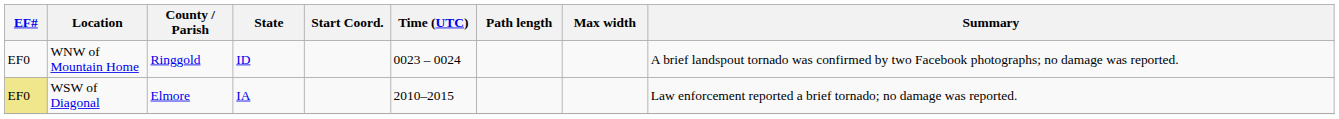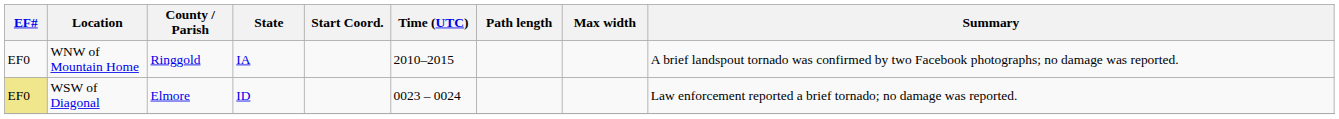(243, 59) ID -> (243, 59) IA
(427, 59) 0023 – 0024 -> (424, 59) 2010–2015
(243, 95) IA -> (243, 95) ID
(424, 95) 2010–2015 -> (427, 95) 0023 – 0024
